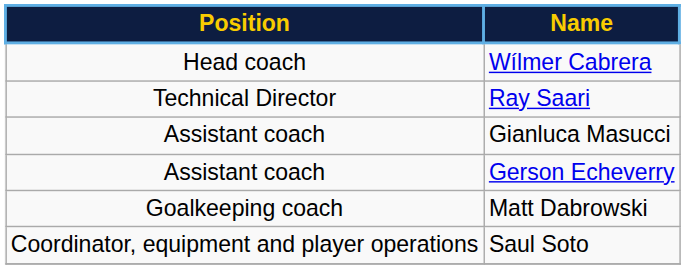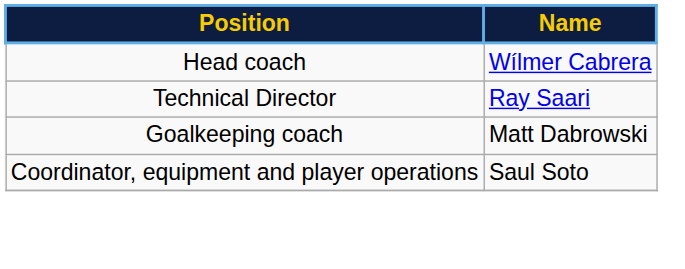- row: (580, 135)
- row: (582, 171)
